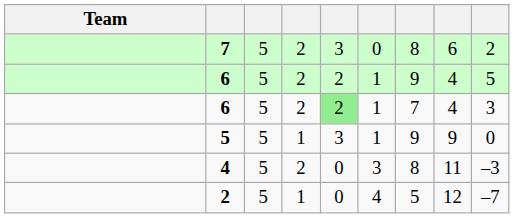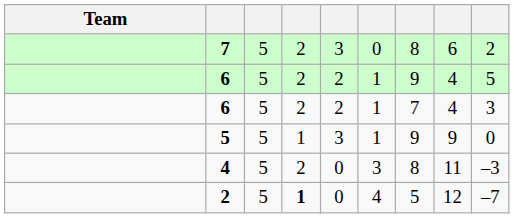(339, 108) lightgreen background -> (339, 108) no background
(301, 197) normal -> (301, 197) bold
